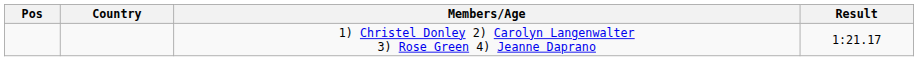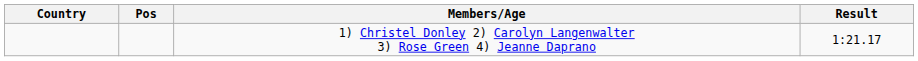columns swapped: (32, 14) <-> (117, 14)
